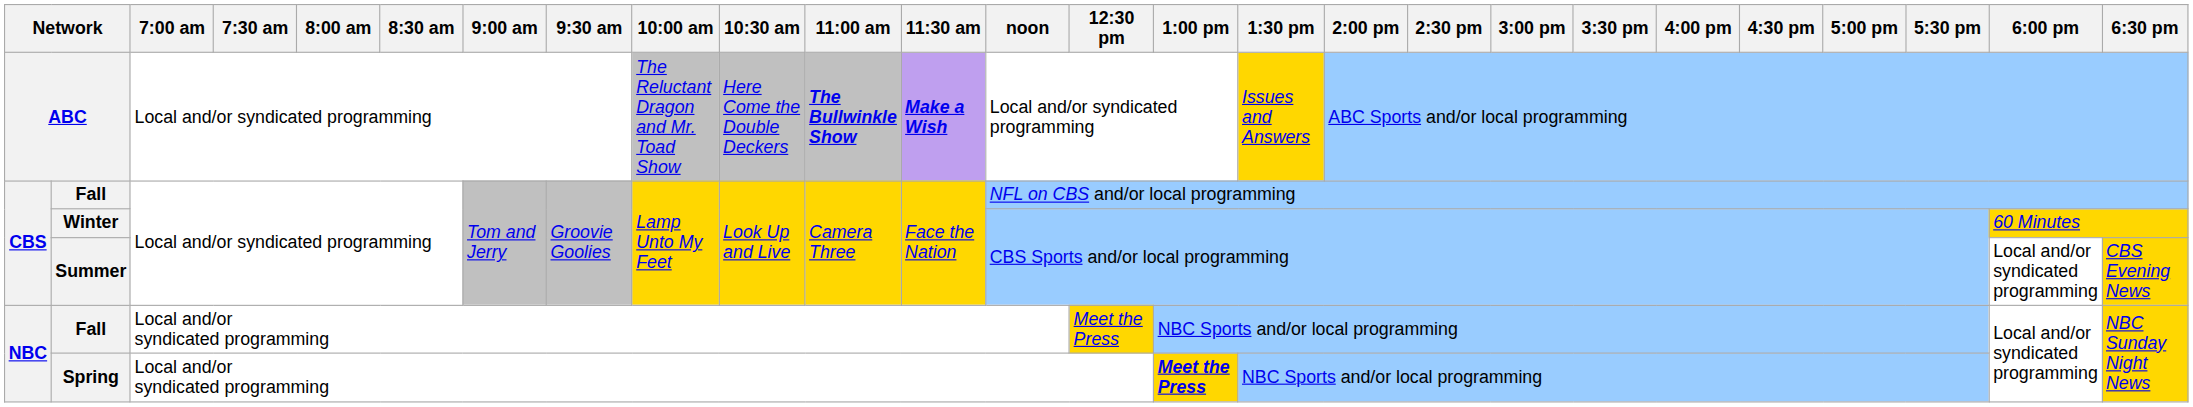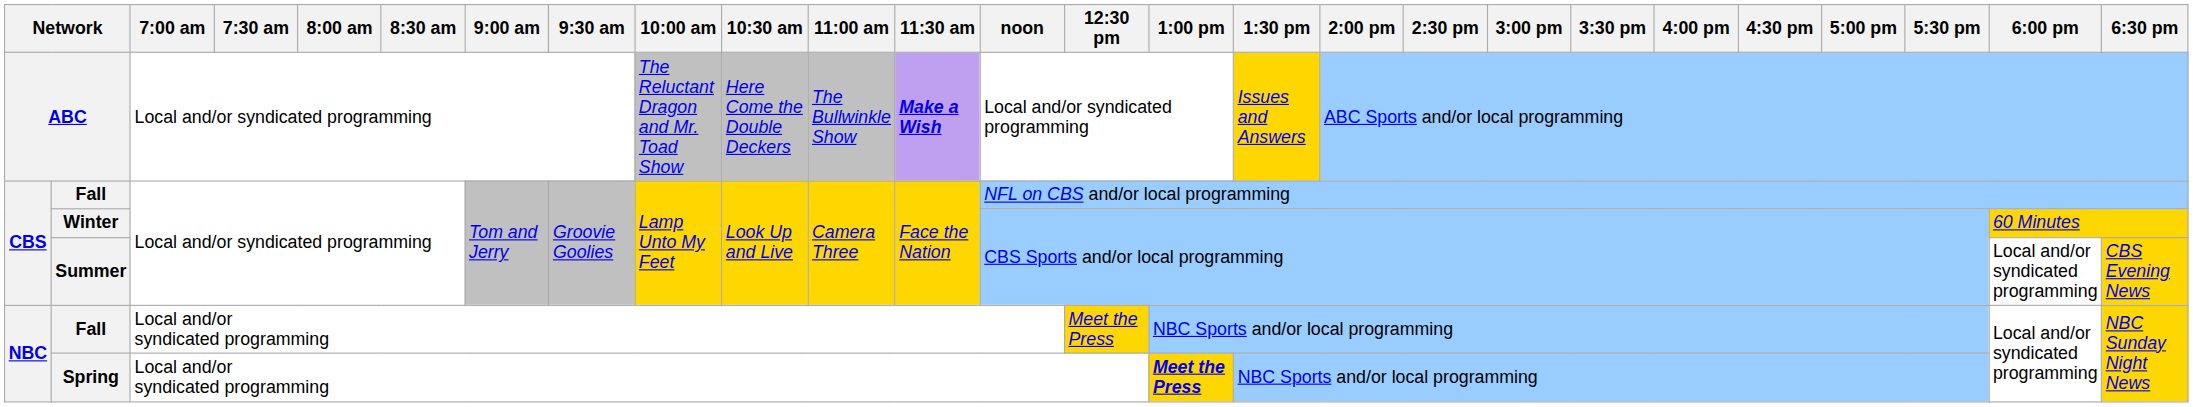(853, 116) bold -> (851, 116) normal
